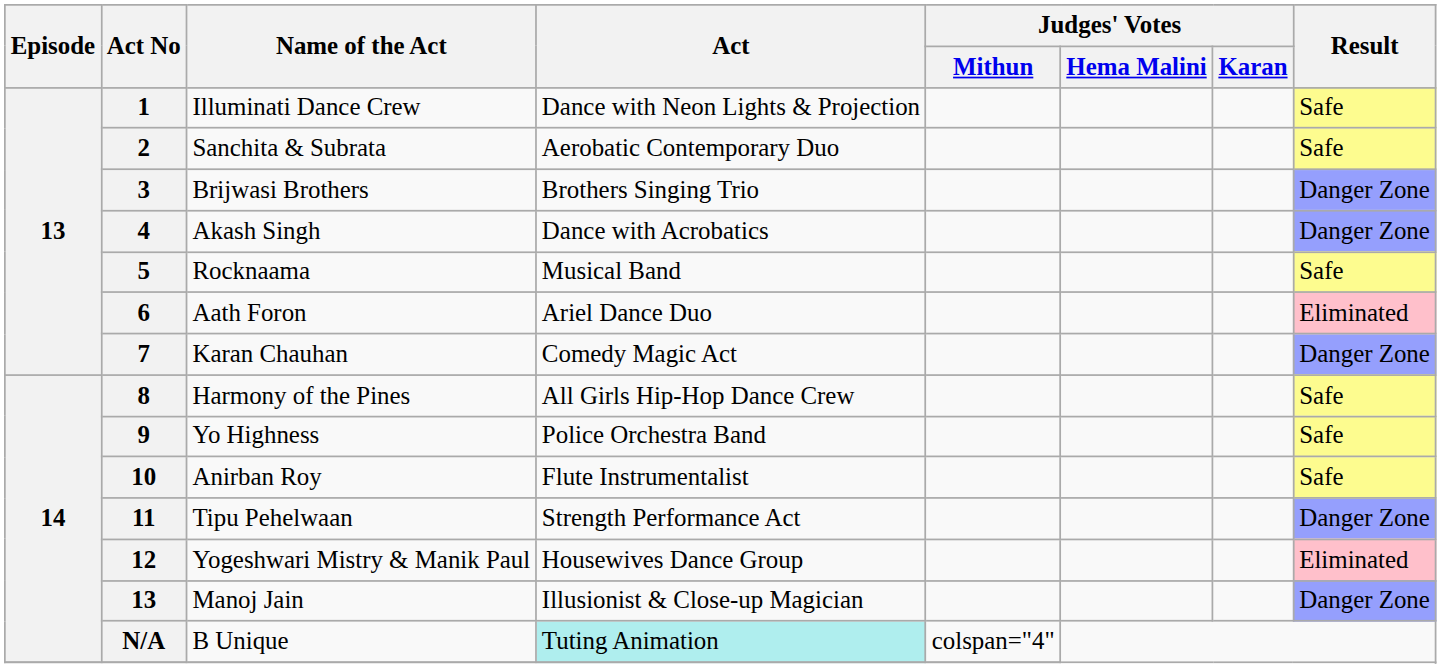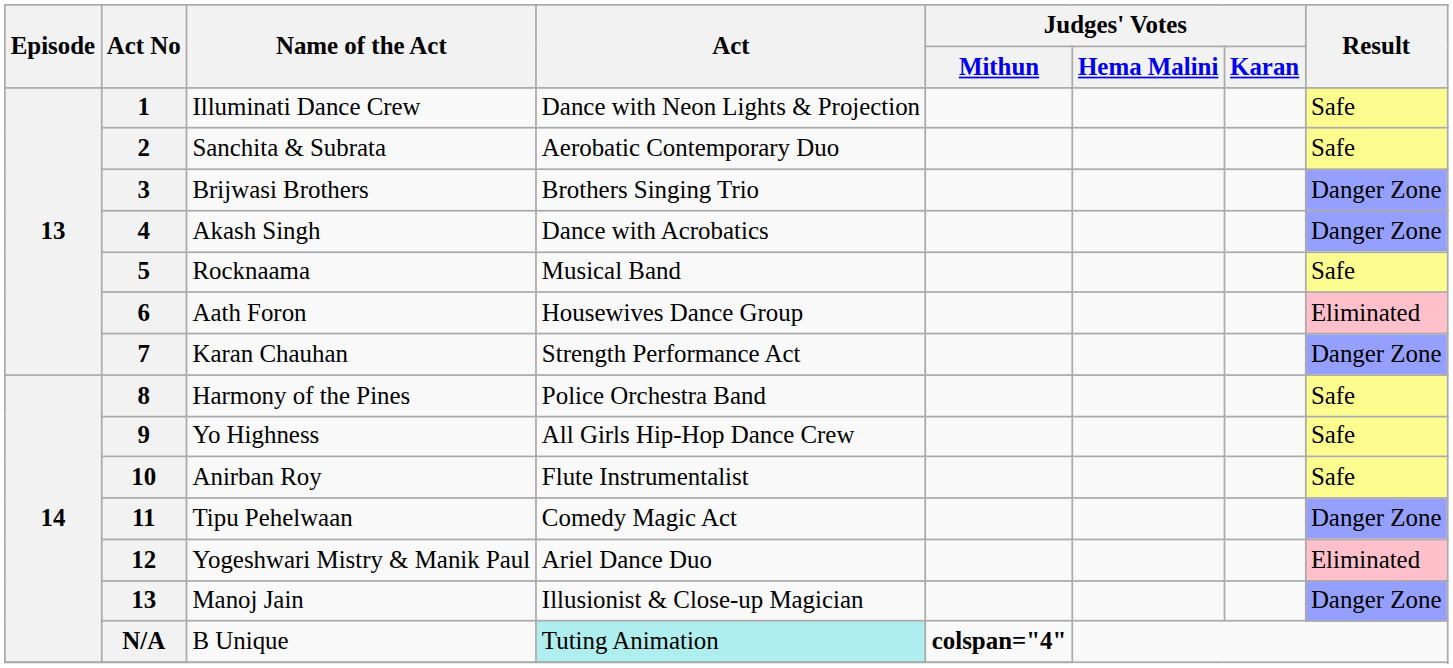(627, 313) Ariel Dance Duo -> (673, 313) Housewives Dance Group
(639, 354) Comedy Magic Act -> (671, 354) Strength Performance Act
(698, 395) All Girls Hip-Hop Dance Crew -> (654, 395) Police Orchestra Band
(654, 436) Police Orchestra Band -> (698, 436) All Girls Hip-Hop Dance Crew
(671, 518) Strength Performance Act -> (639, 518) Comedy Magic Act
(673, 559) Housewives Dance Group -> (627, 559) Ariel Dance Duo
(993, 641) normal -> (999, 641) bold
